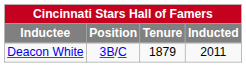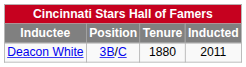(163, 52) 1879 -> (163, 52) 1880
